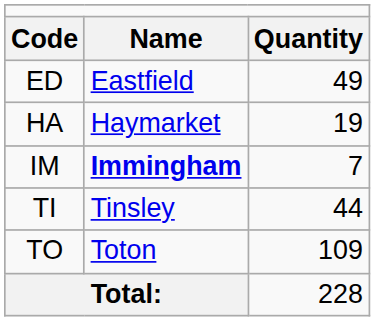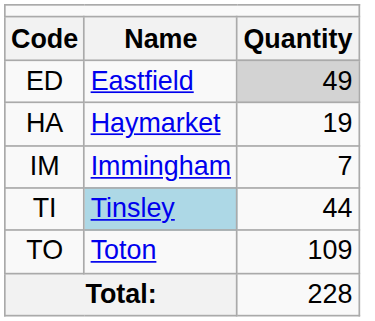(348, 80) no background -> (337, 80) lightgrey background
(166, 166) bold -> (161, 166) normal
(133, 208) no background -> (133, 208) lightblue background
